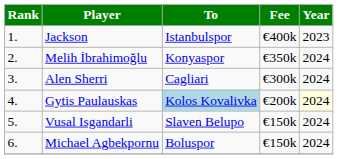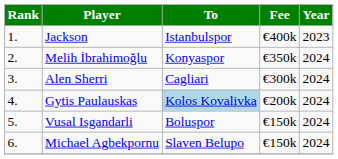(316, 100) lightyellow background -> (316, 100) no background
(205, 121) Slaven Belupo -> (190, 121) Boluspor
(190, 143) Boluspor -> (205, 143) Slaven Belupo
